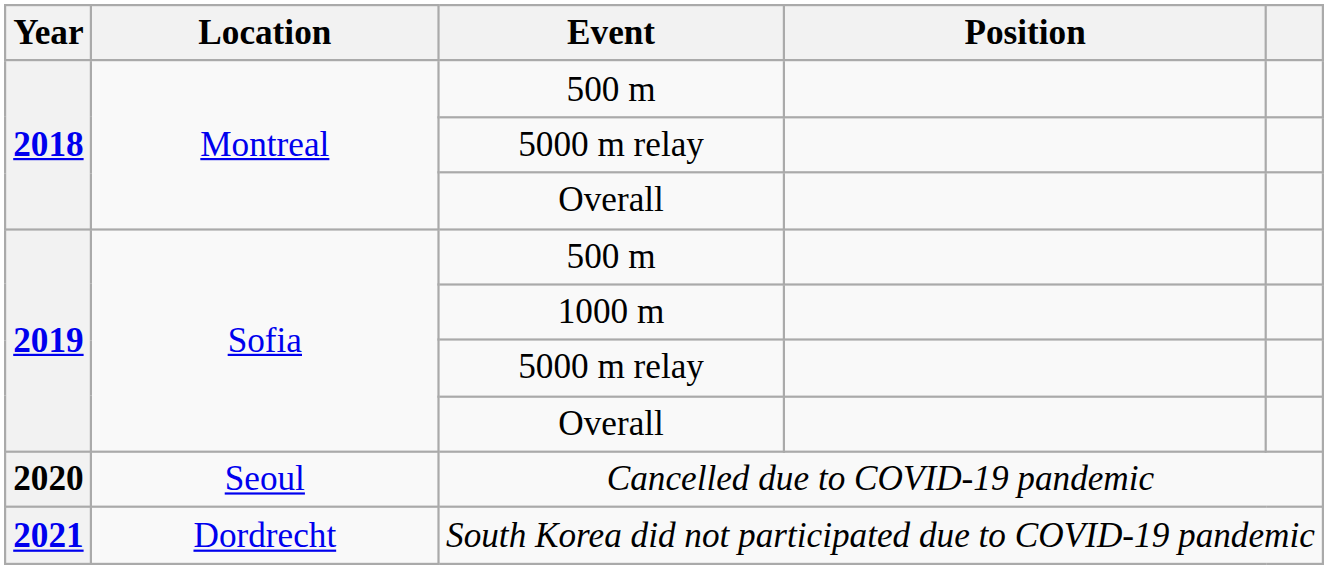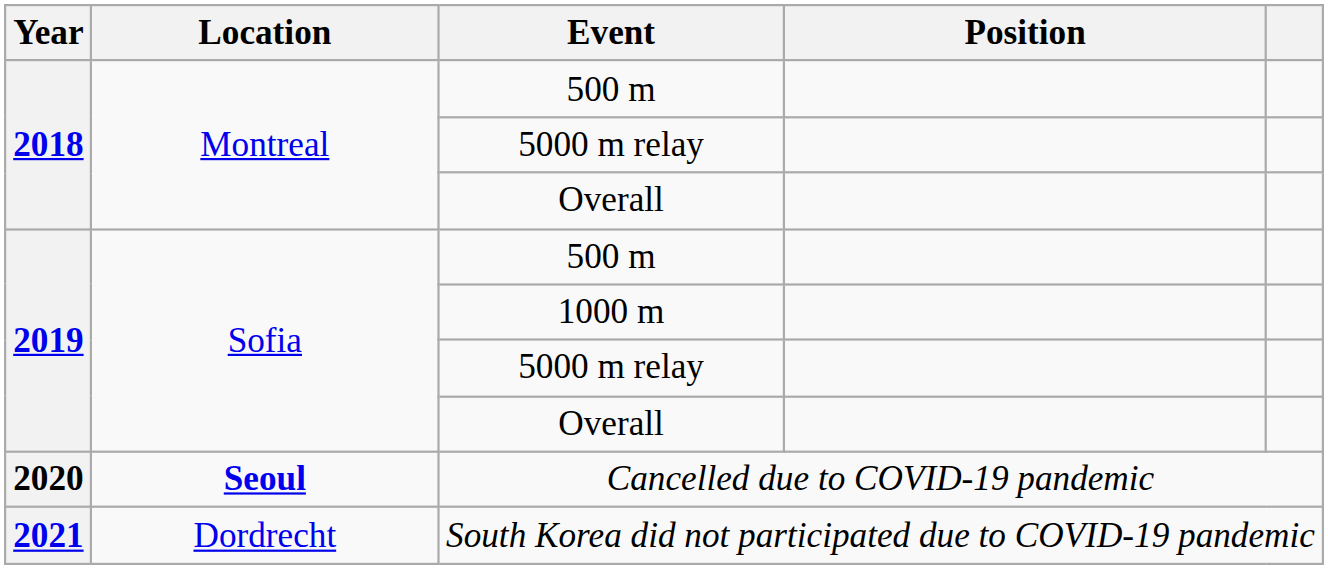(265, 479) normal -> (265, 479) bold
